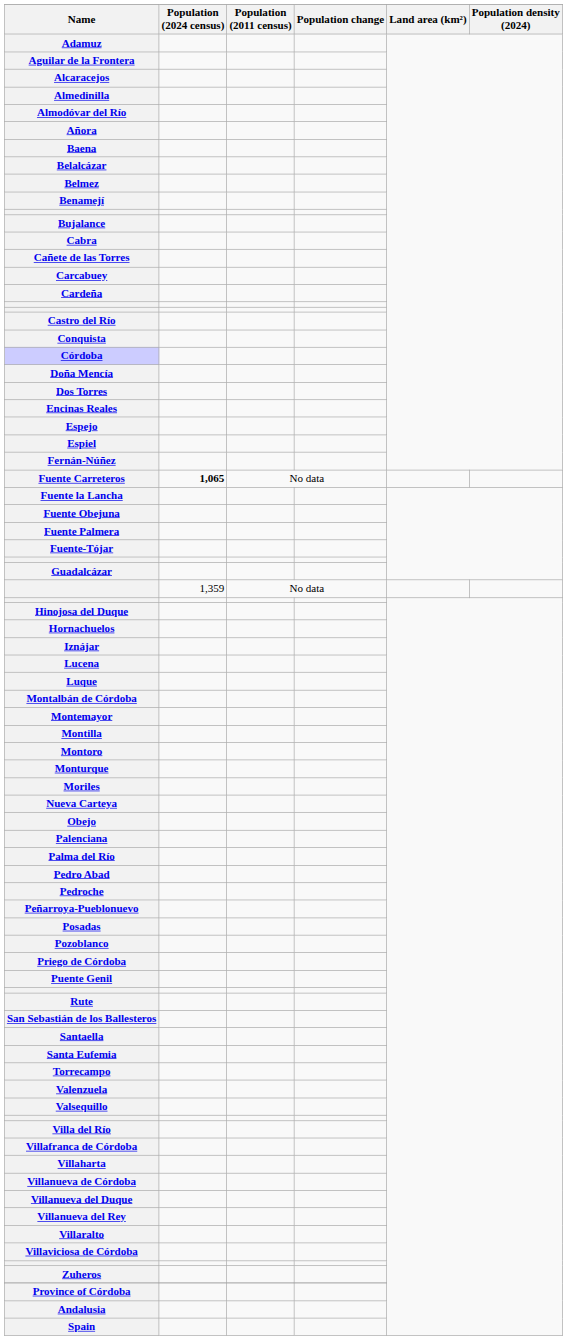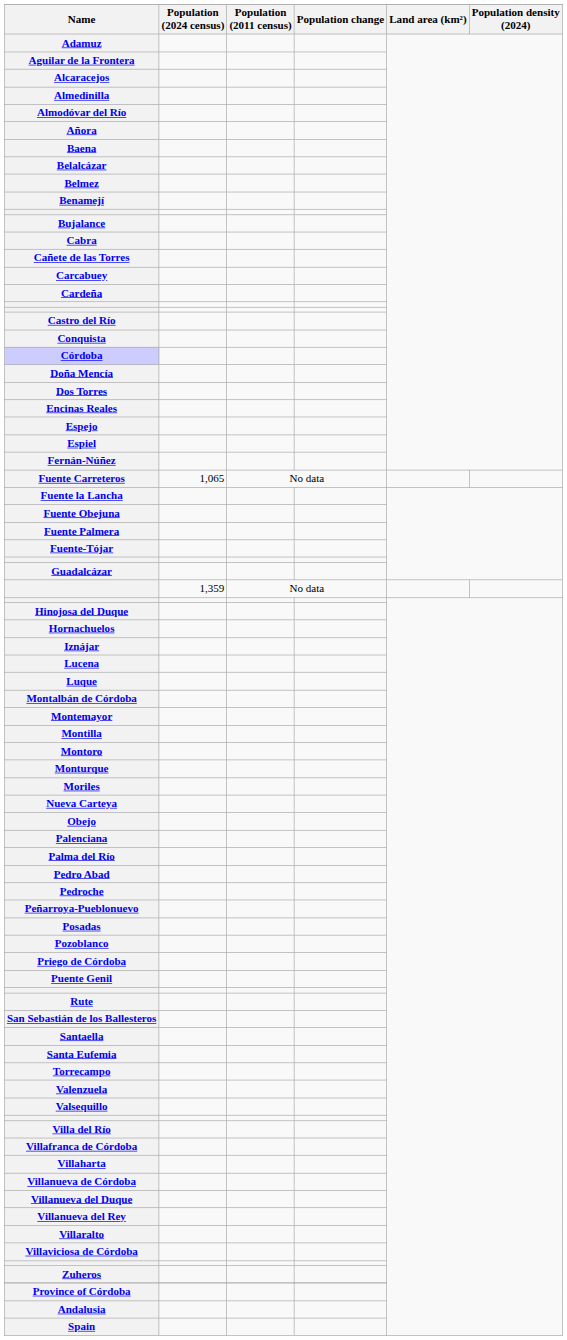(212, 478) bold -> (212, 478) normal
